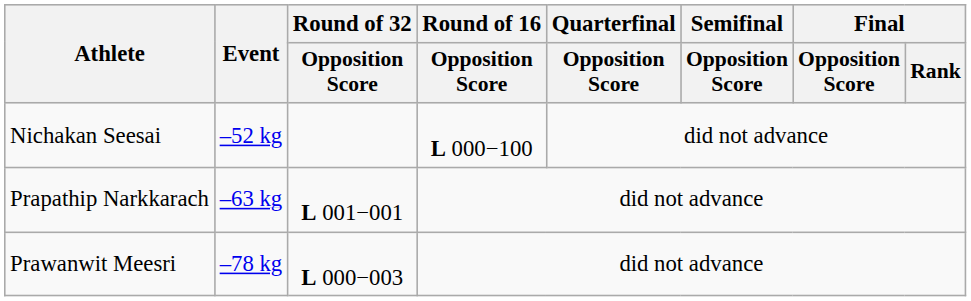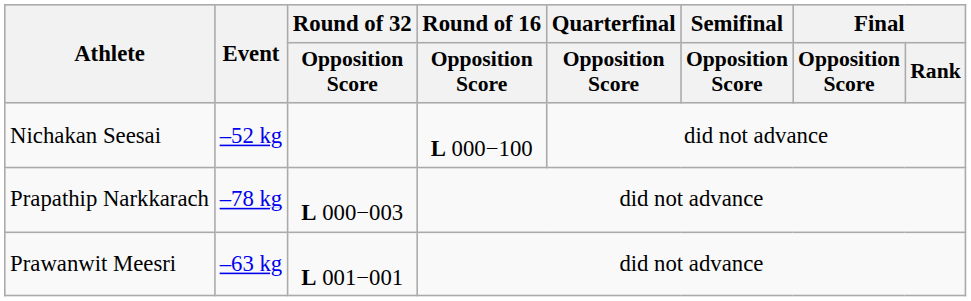(251, 199) –63 kg -> (251, 199) –78 kg
(352, 213) L 001−001 -> (352, 213) L 000−003
(251, 264) –78 kg -> (251, 264) –63 kg
(352, 277) L 000−003 -> (352, 277) L 001−001
